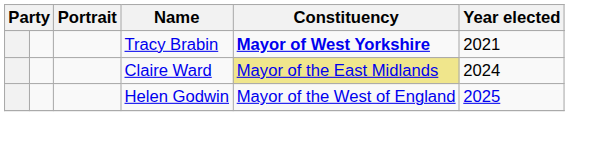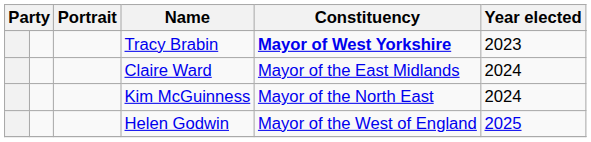(482, 44) 2021 -> (503, 44) 2023
(338, 70) khaki background -> (359, 70) no background
+ row: (187, 96)
